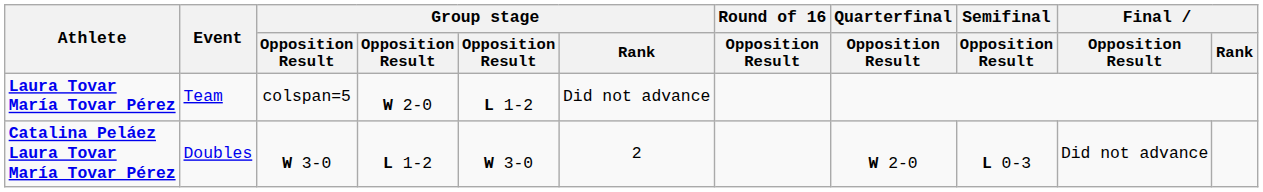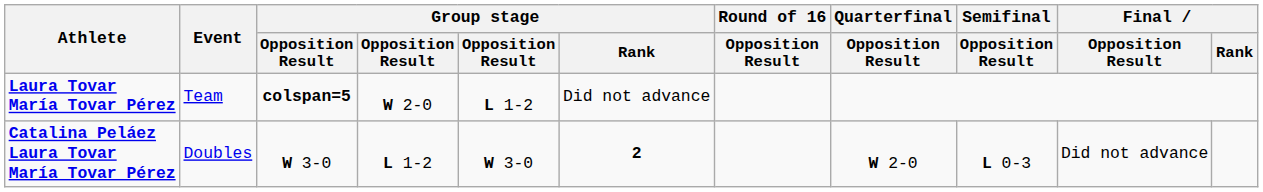(307, 97) normal -> (307, 97) bold
(637, 154) normal -> (637, 154) bold
